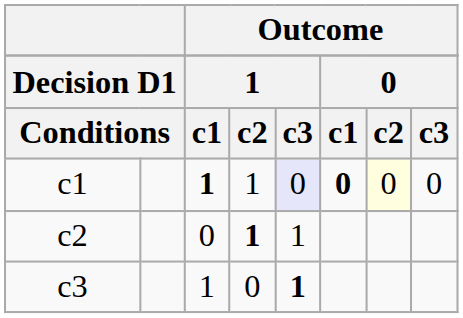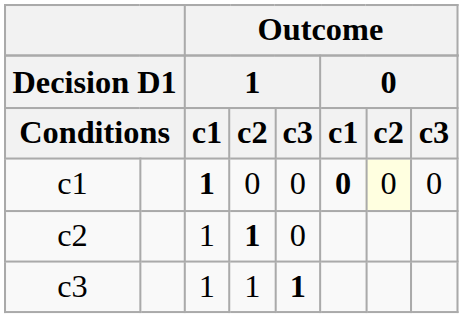(252, 183) 1 -> (252, 183) 0
(298, 183) lavender background -> (298, 183) no background
(207, 235) 0 -> (207, 235) 1
(298, 235) 1 -> (298, 235) 0
(252, 286) 0 -> (252, 286) 1
